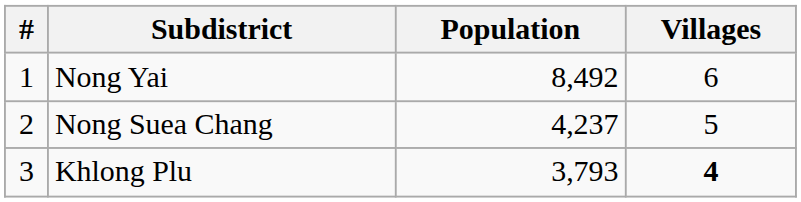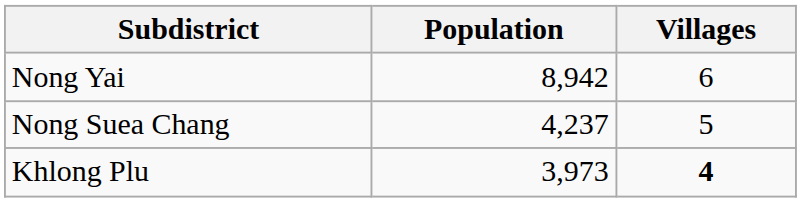- column: (26, 29)
(585, 76) 8,492 -> (575, 76) 8,942
(585, 171) 3,793 -> (575, 171) 3,973
